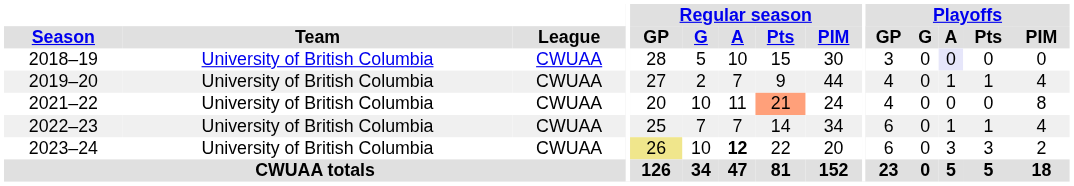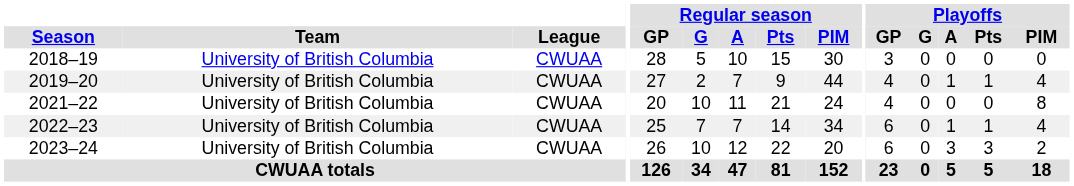(951, 59) lavender background -> (951, 59) no background
(781, 103) lightsalmon background -> (781, 103) no background
(656, 148) khaki background -> (656, 148) no background
(738, 148) bold -> (738, 148) normal
